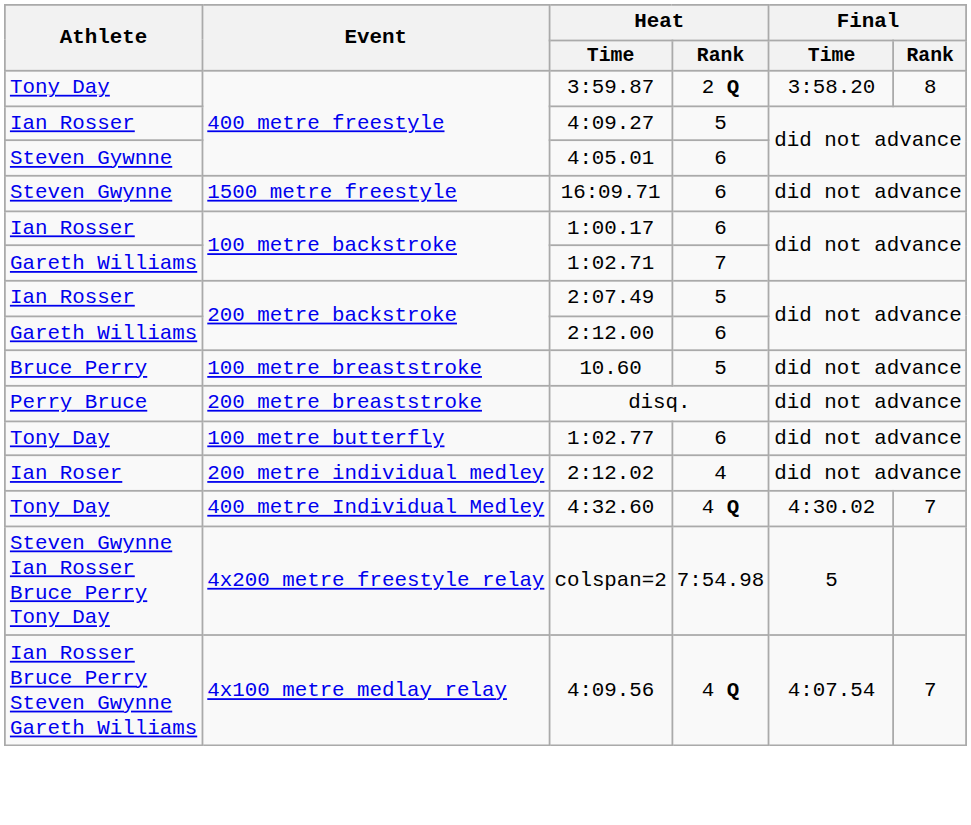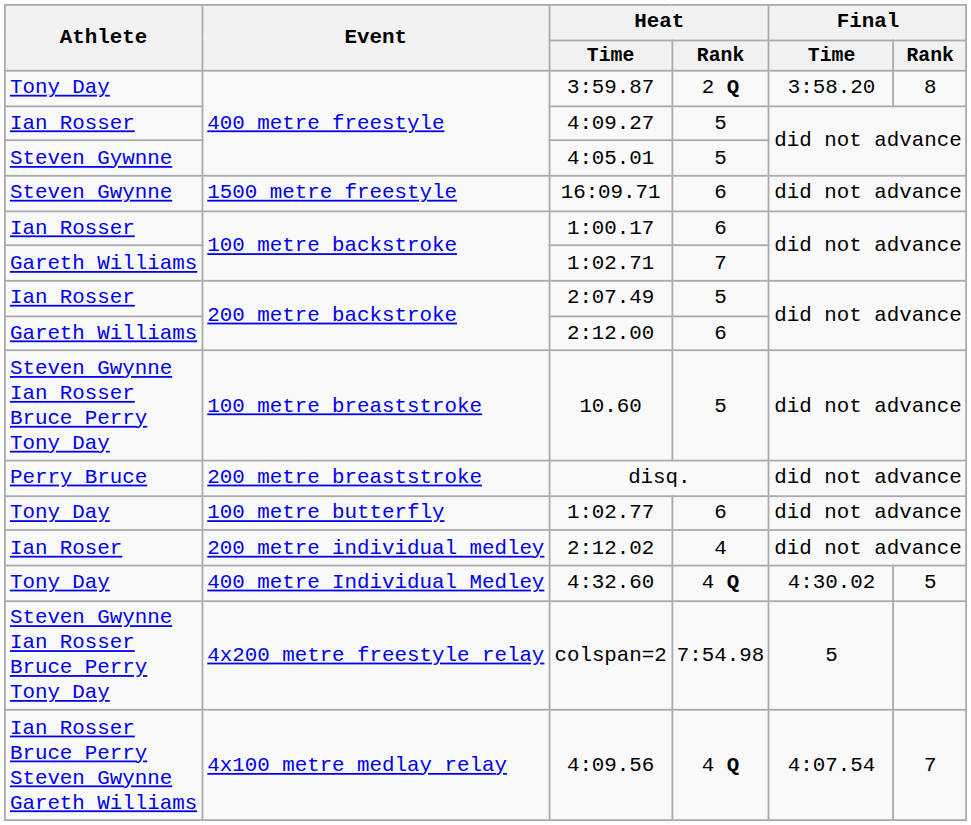(721, 158) 6 -> (721, 158) 5
(79, 368) Bruce Perry -> (91, 405) Steven Gwynne Ian Rosser Bruce Perry Tony Day
(930, 508) 7 -> (930, 583) 5
